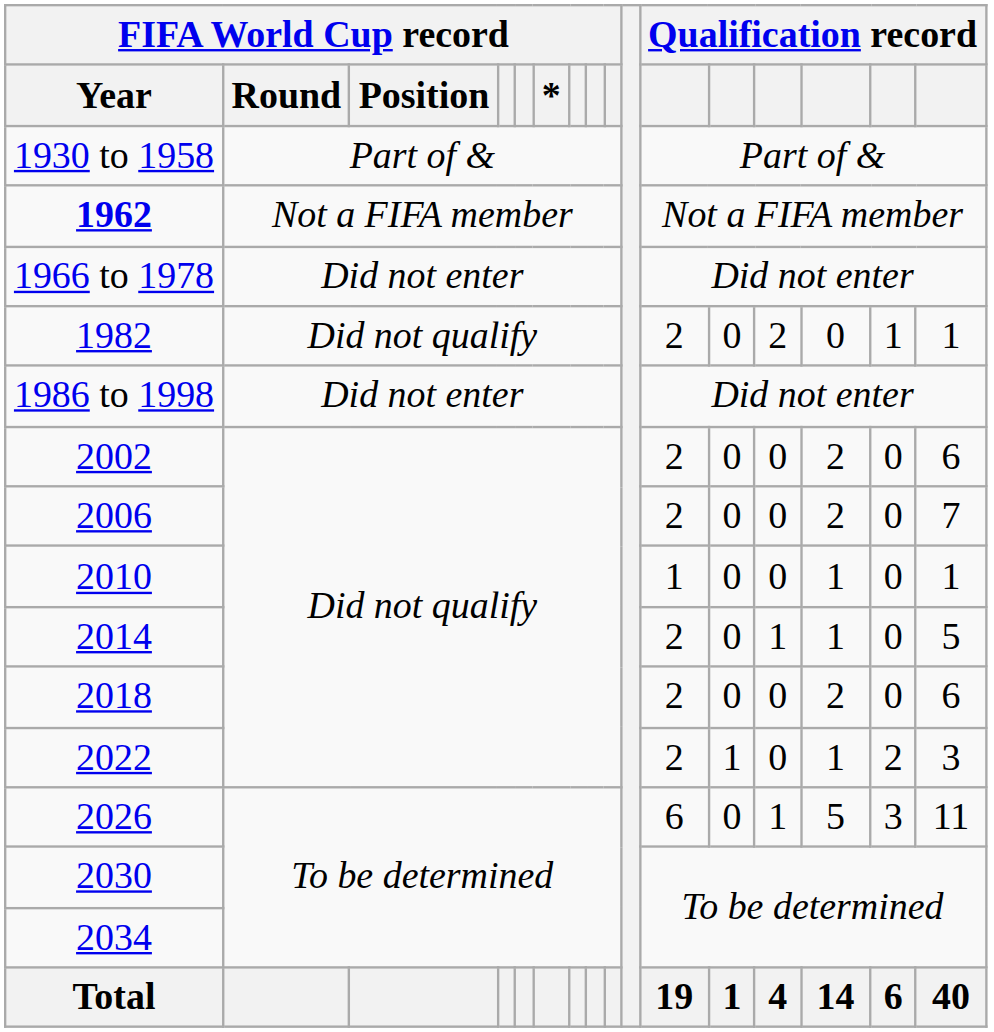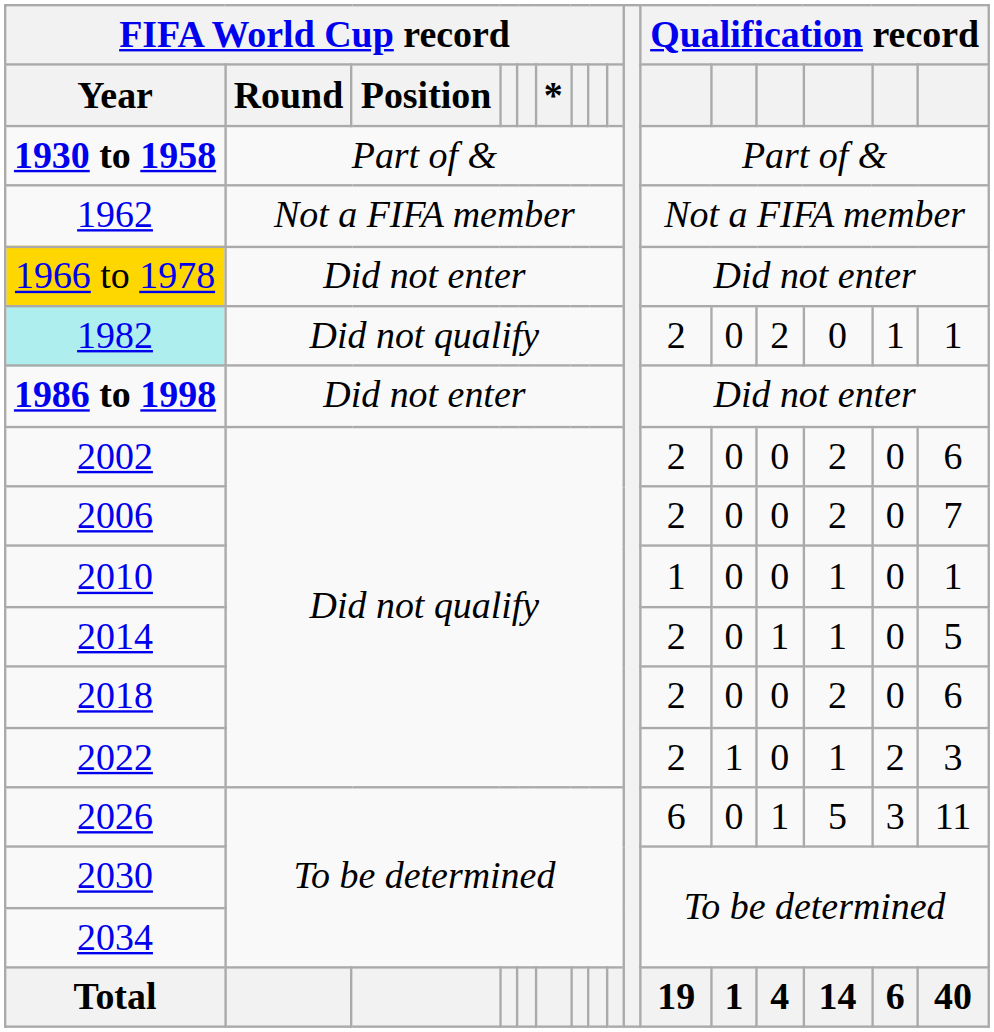(114, 154) normal -> (115, 154) bold
(114, 214) bold -> (115, 214) normal
(114, 275) no background -> (115, 275) gold background
(114, 335) no background -> (115, 335) paleturquoise background
(114, 395) normal -> (115, 395) bold
